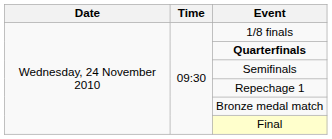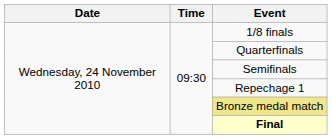(270, 50) bold -> (270, 50) normal
(270, 106) no background -> (270, 106) khaki background
(270, 124) normal -> (270, 124) bold
